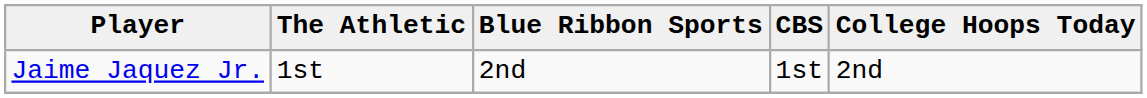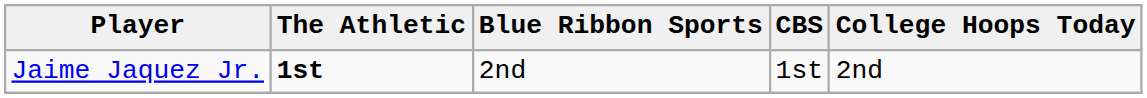(300, 71) normal -> (300, 71) bold
